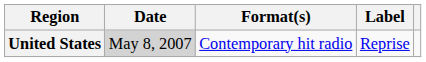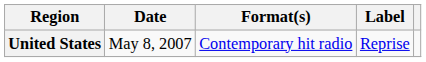(150, 43) lightgrey background -> (150, 43) no background
